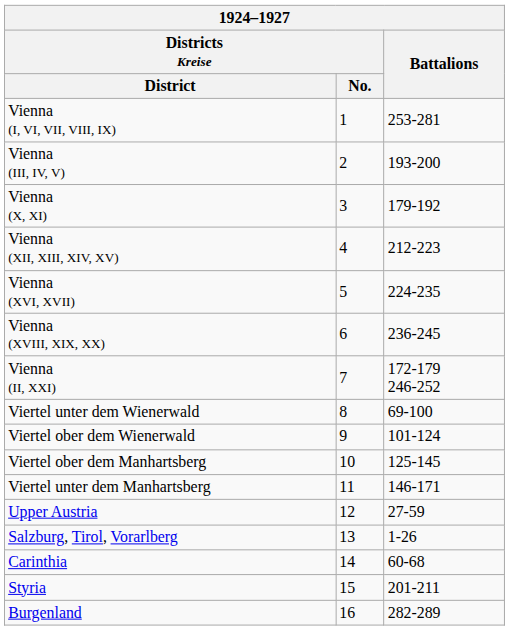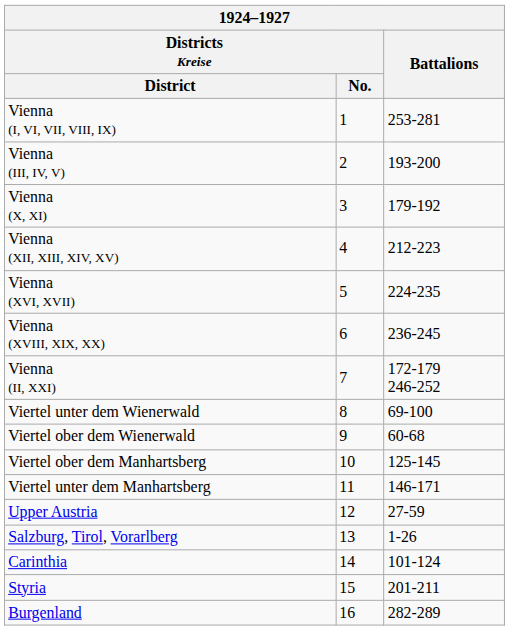(414, 436) 101-124 -> (406, 436) 60-68
(406, 562) 60-68 -> (414, 562) 101-124
